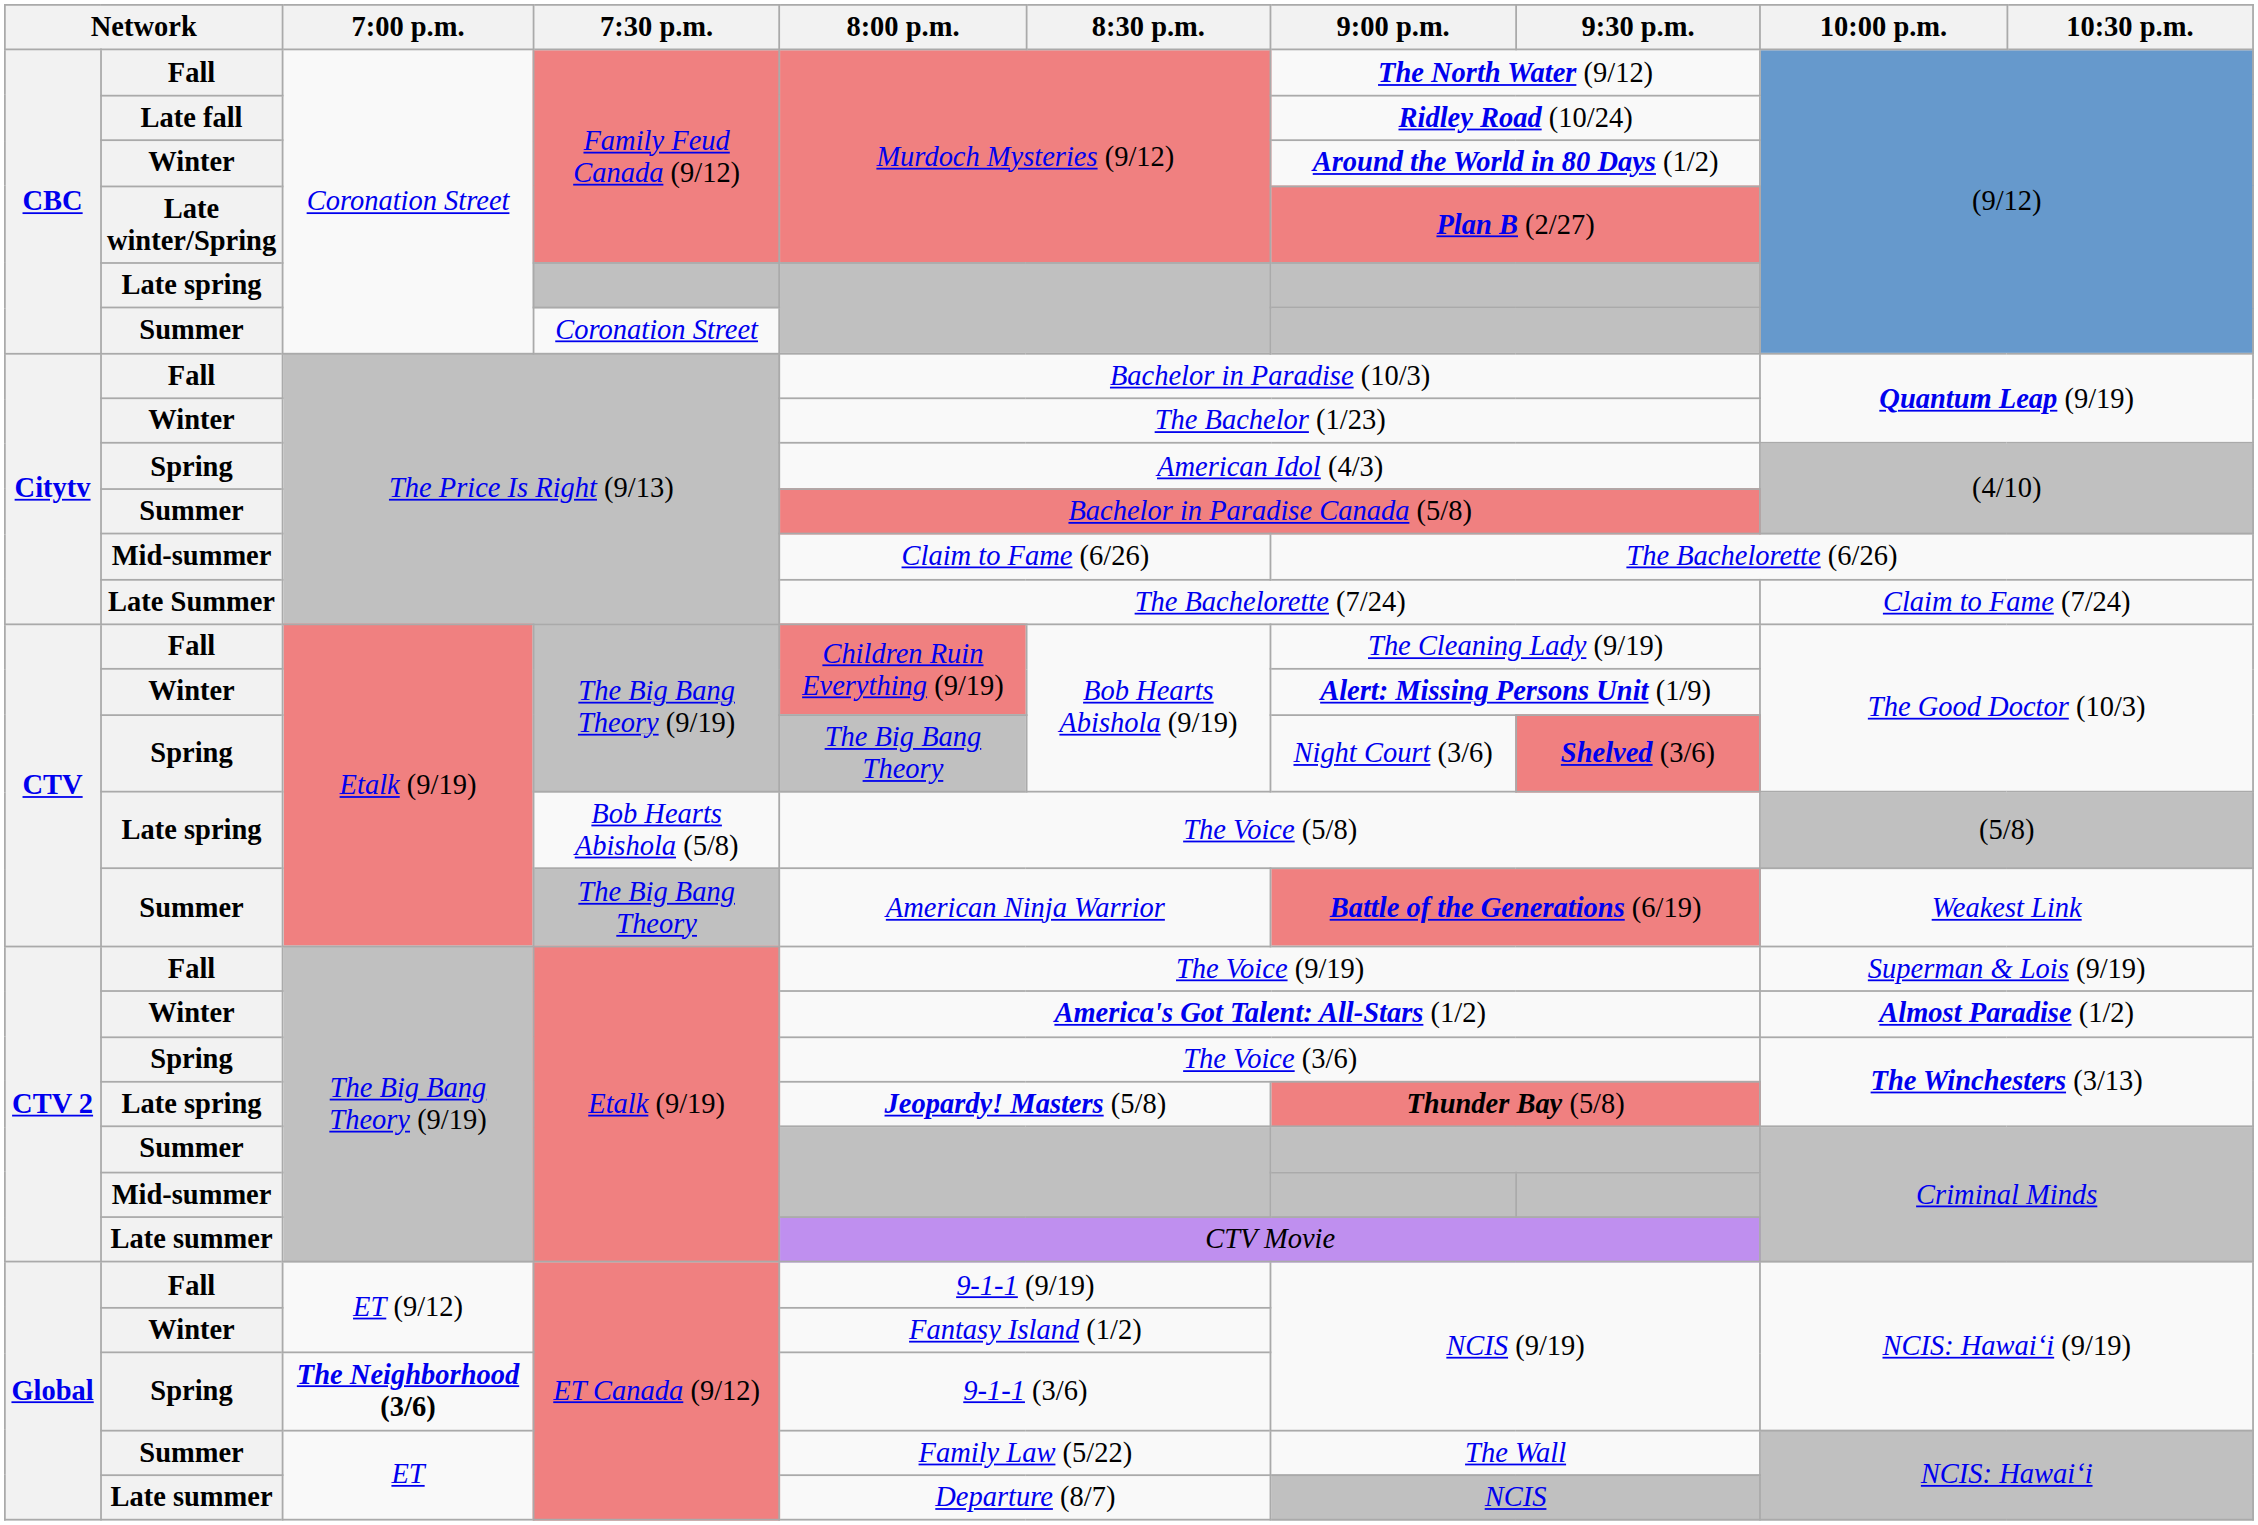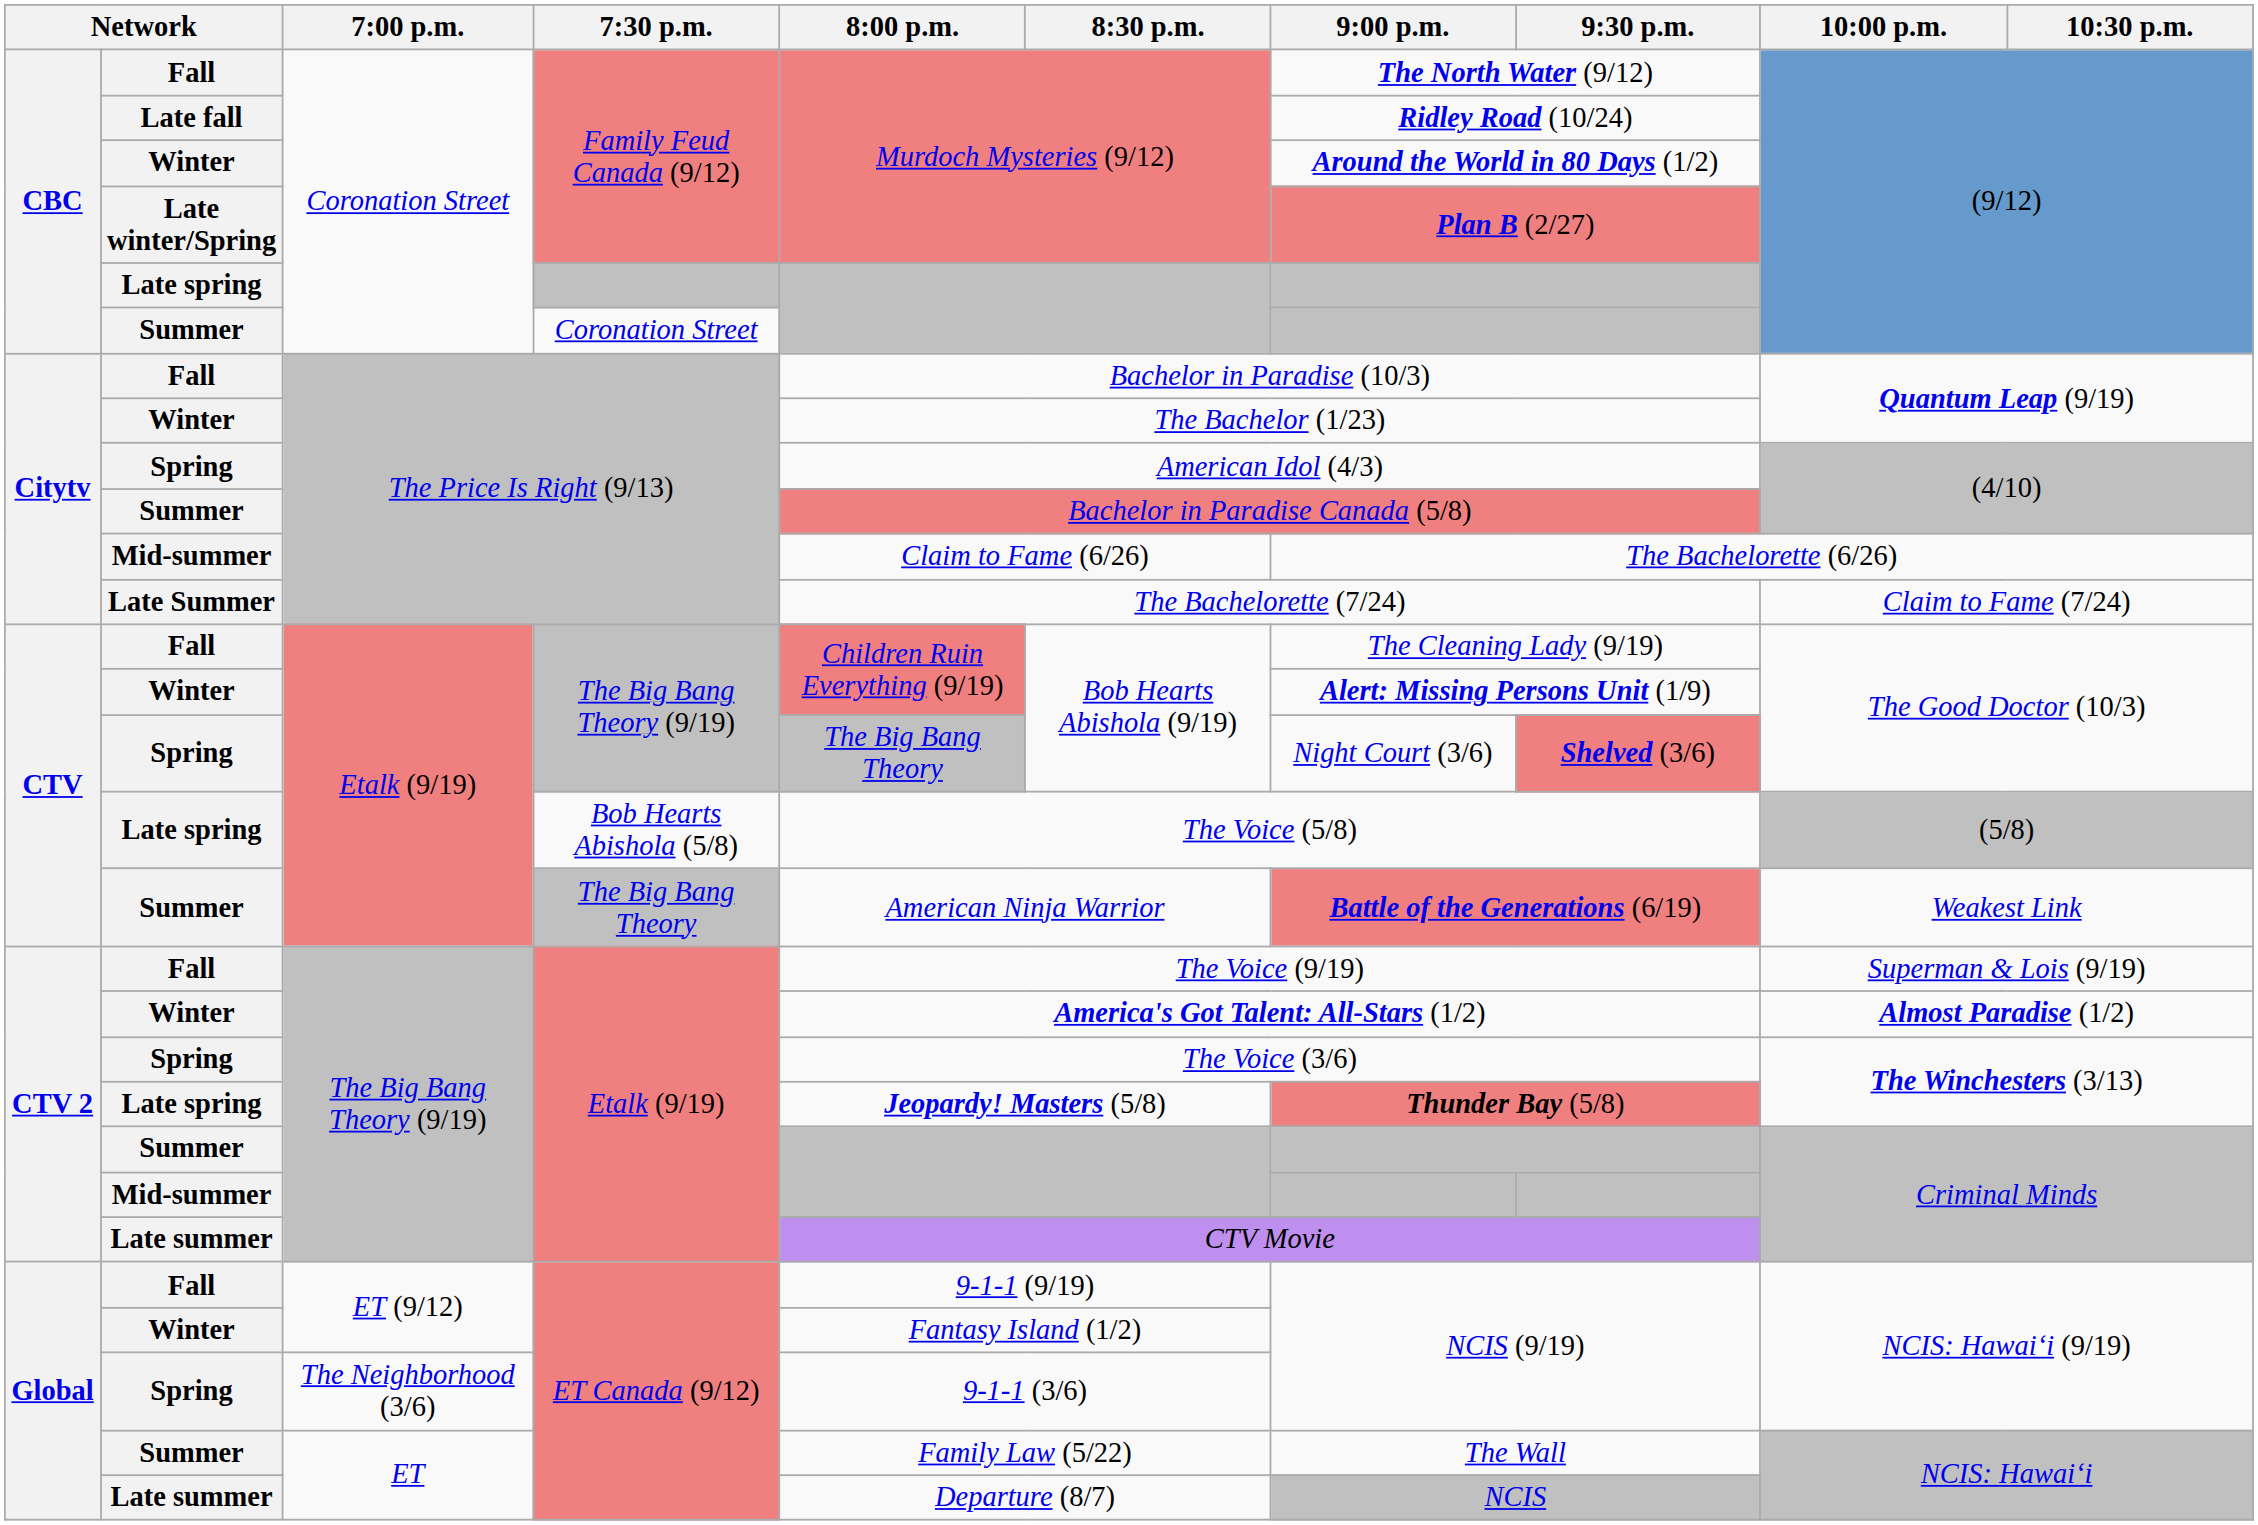(408, 1390) bold -> (408, 1390) normal
